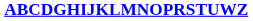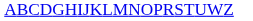(126, 9) bold -> (119, 9) normal
